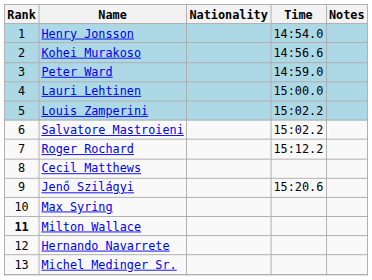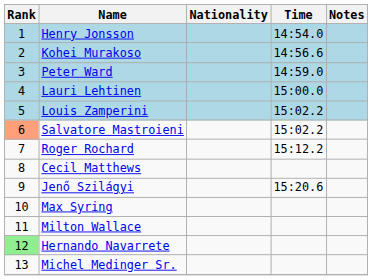(22, 130) no background -> (22, 130) lightsalmon background
(22, 226) bold -> (22, 226) normal
(22, 245) no background -> (22, 245) lightgreen background
